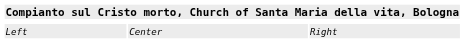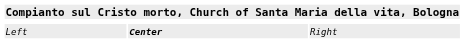(146, 32) normal -> (146, 31) bold
